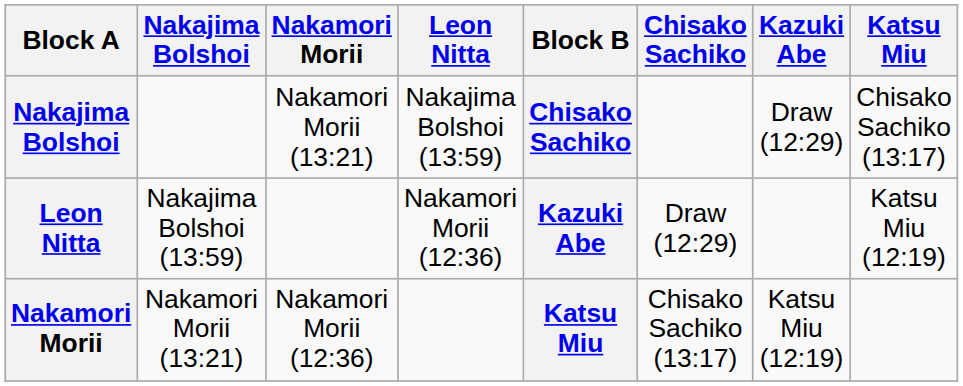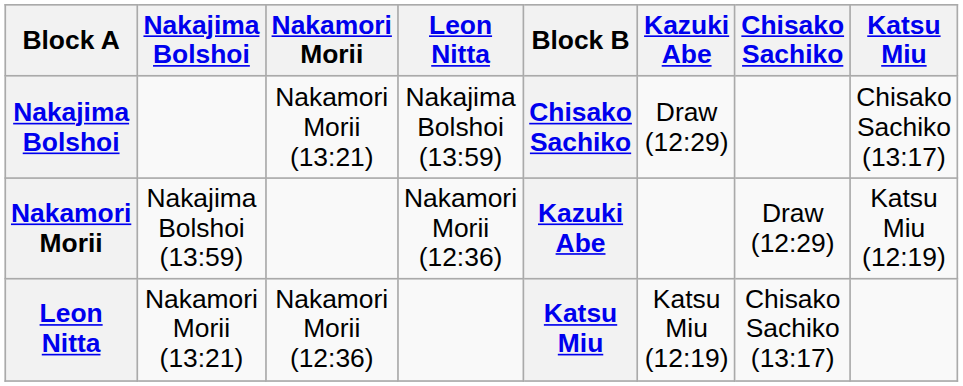columns swapped: (695, 40) <-> (802, 40)
(71, 227) Leon Nitta -> (71, 227) Nakamori Morii
(71, 329) Nakamori Morii -> (71, 329) Leon Nitta
